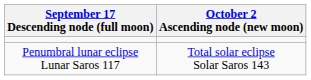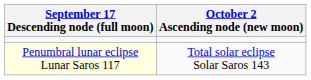(80, 58) no background -> (80, 58) lightyellow background
